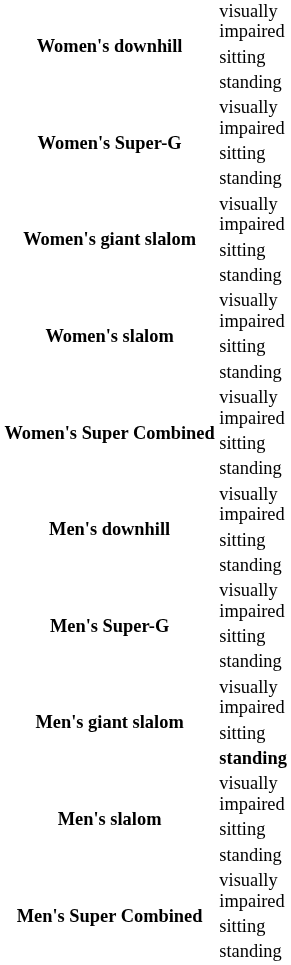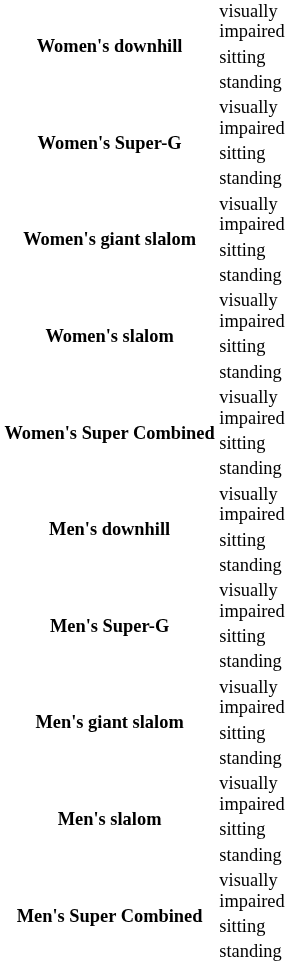(253, 758) bold -> (251, 758) normal
